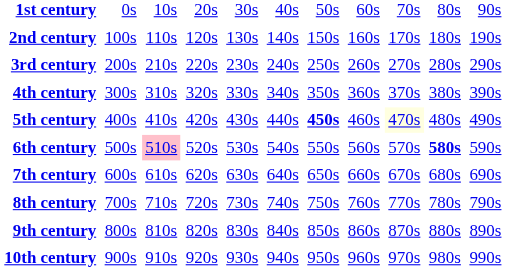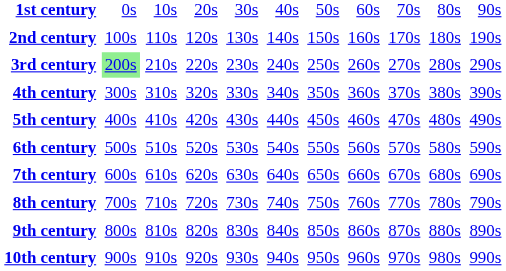(121, 64) no background -> (121, 64) lightgreen background
(323, 120) bold -> (323, 120) normal
(404, 120) lightyellow background -> (404, 120) no background
(161, 147) pink background -> (161, 147) no background
(445, 147) bold -> (445, 147) normal
